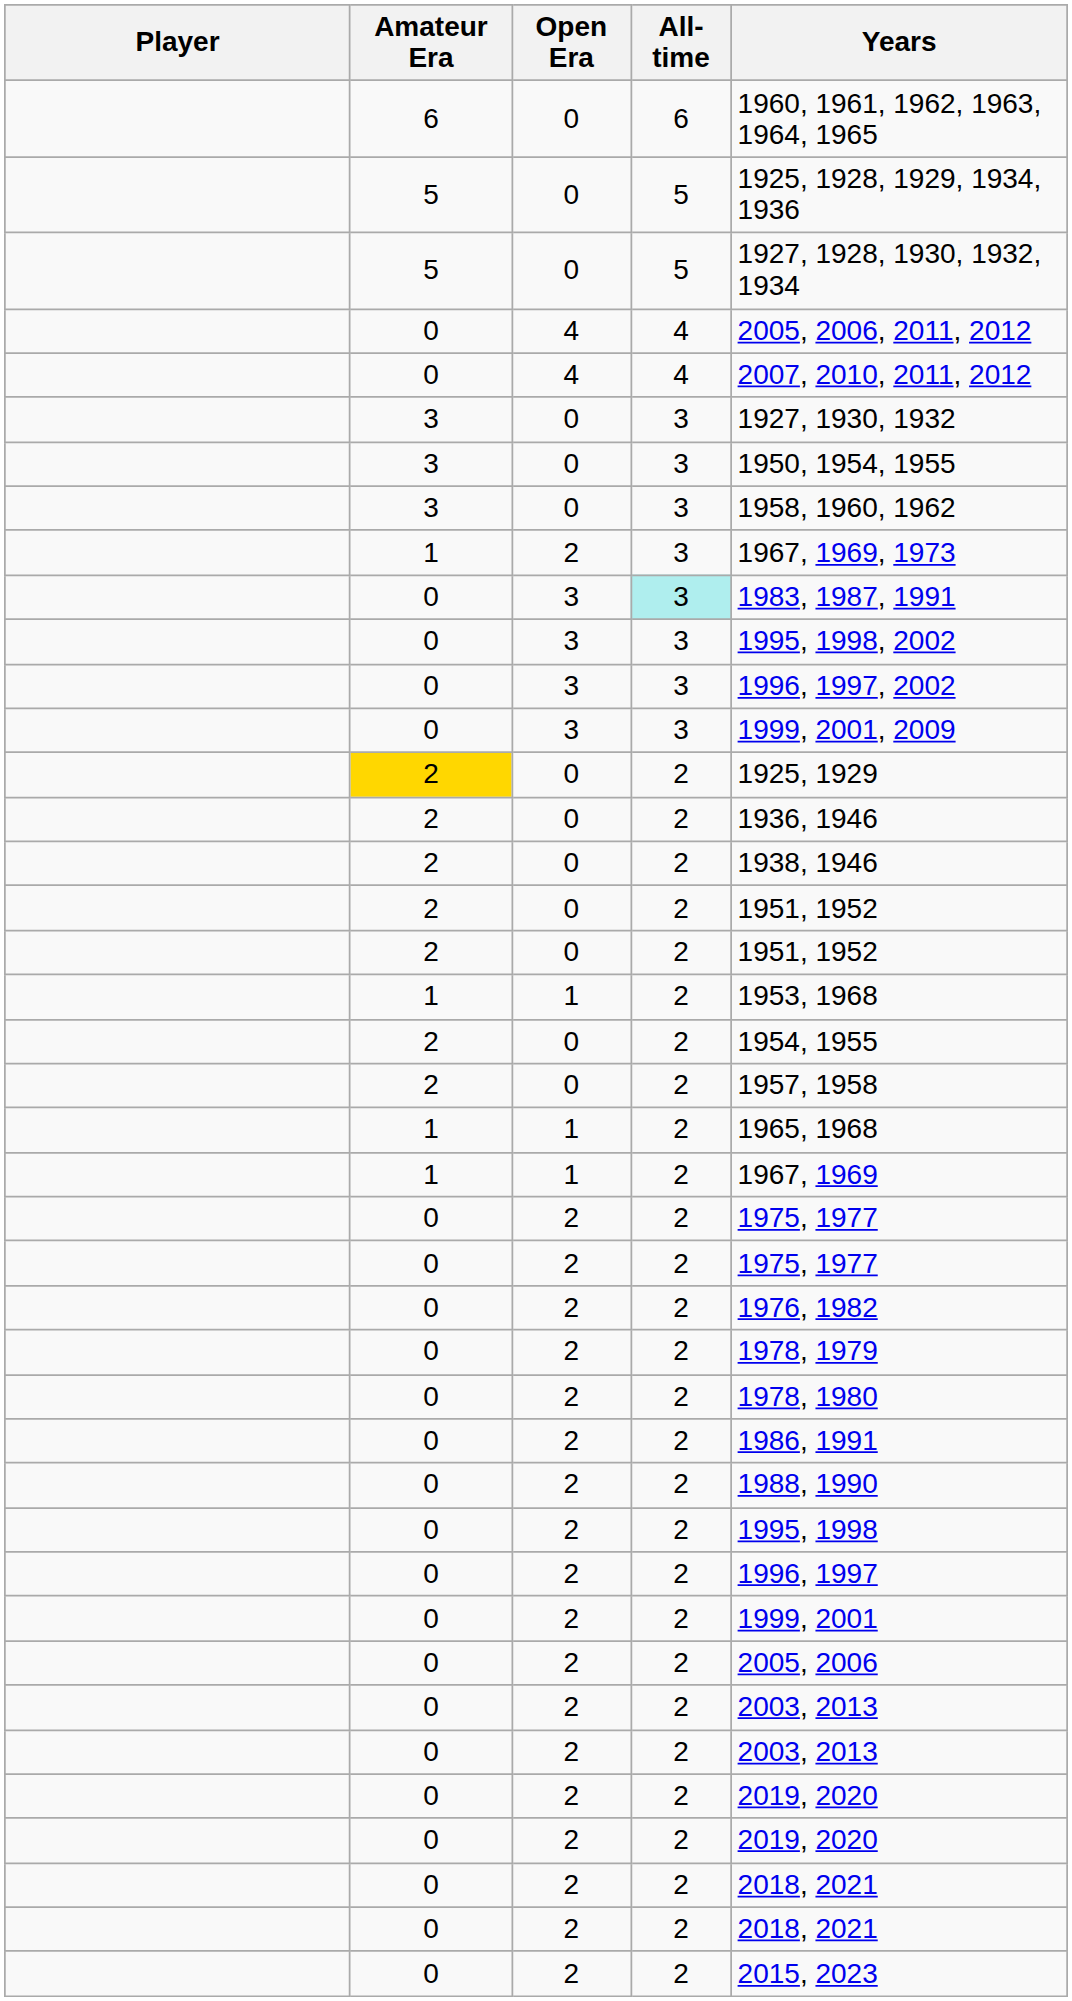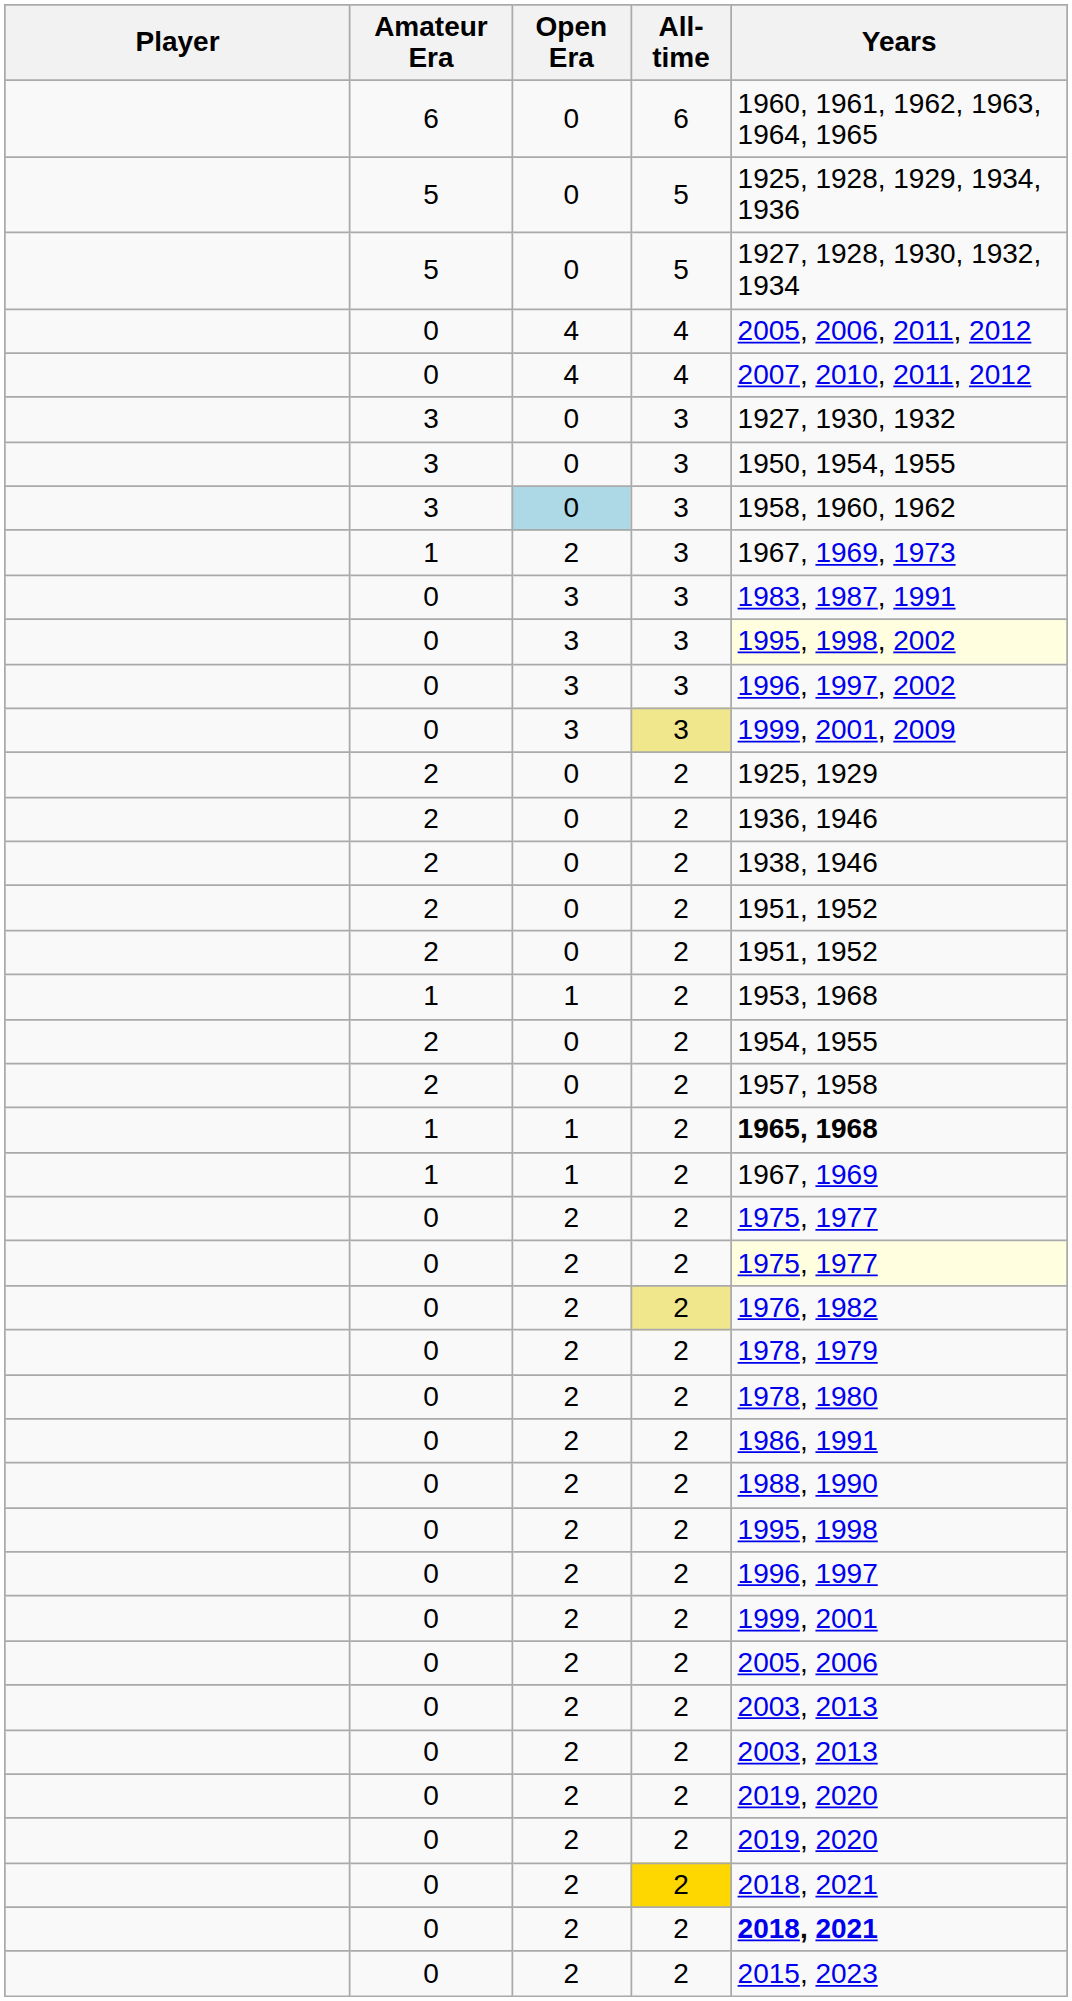(571, 507) no background -> (571, 507) lightblue background
(681, 596) paleturquoise background -> (681, 596) no background
(847, 641) no background -> (847, 641) lightyellow background
(681, 729) no background -> (681, 729) khaki background
(431, 774) gold background -> (431, 774) no background
(808, 1129) normal -> (808, 1129) bold
(808, 1262) no background -> (808, 1262) lightyellow background
(681, 1307) no background -> (681, 1307) khaki background
(681, 1884) no background -> (681, 1884) gold background
(808, 1928) normal -> (808, 1928) bold
